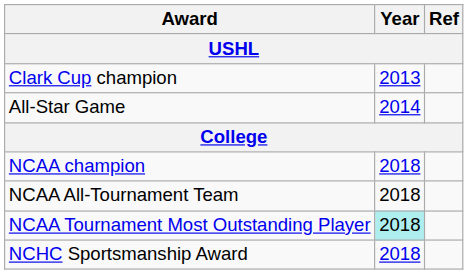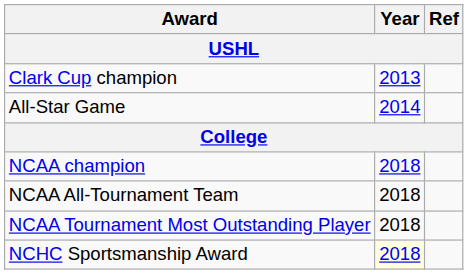(400, 225) paleturquoise background -> (400, 225) no background
(400, 254) no background -> (400, 254) lightyellow background
